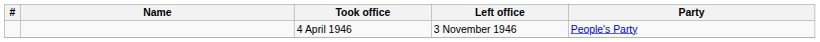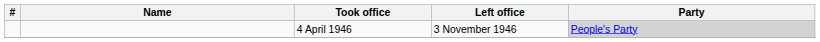(604, 29) no background -> (604, 29) lightgrey background
